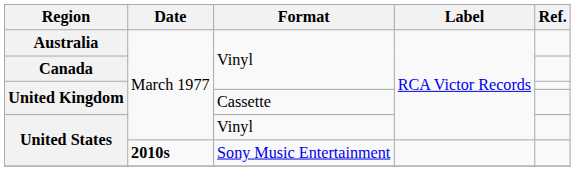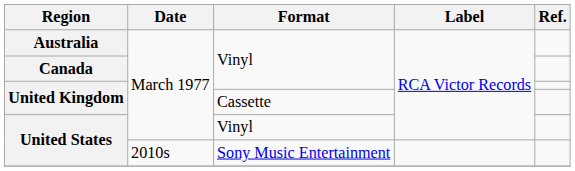(150, 152) bold -> (150, 152) normal
